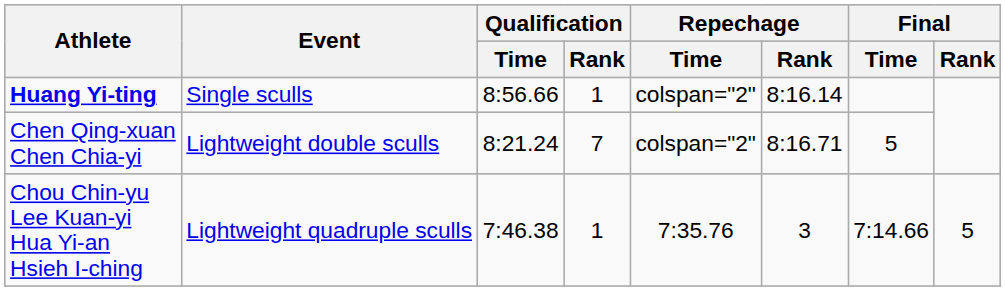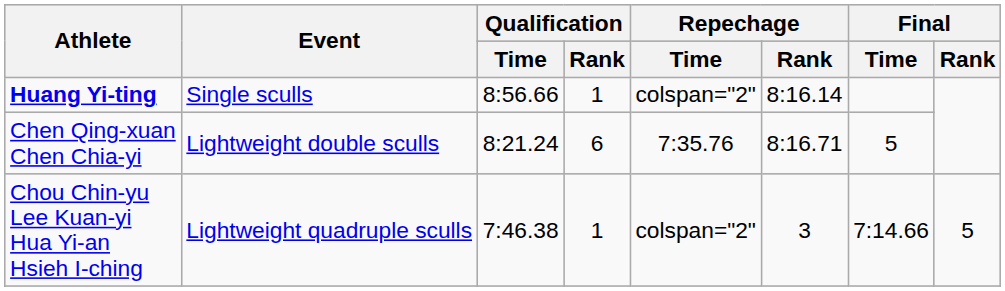(597, 144) 7 -> (597, 144) 6
(696, 144) colspan="2" -> (696, 144) 7:35.76
(696, 230) 7:35.76 -> (696, 230) colspan="2"
